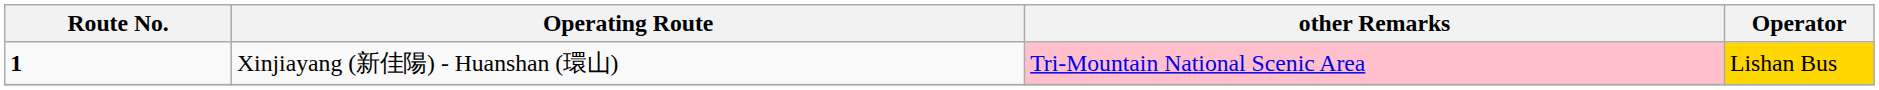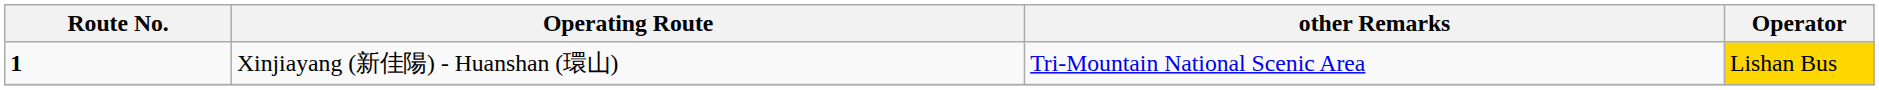(1198, 63) pink background -> (1198, 63) no background
